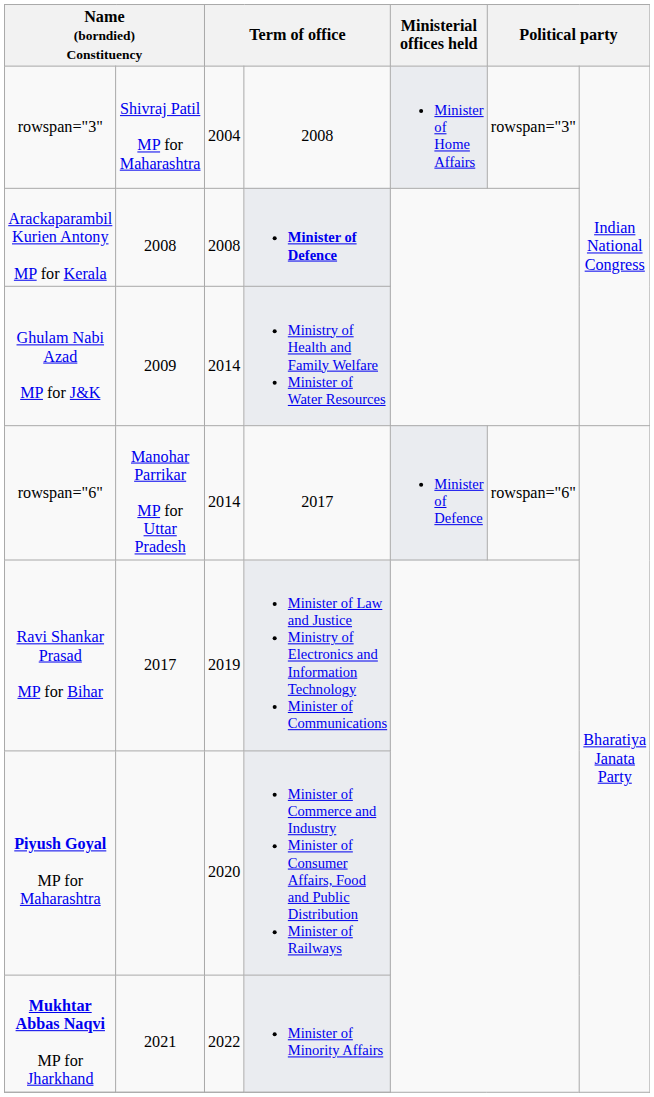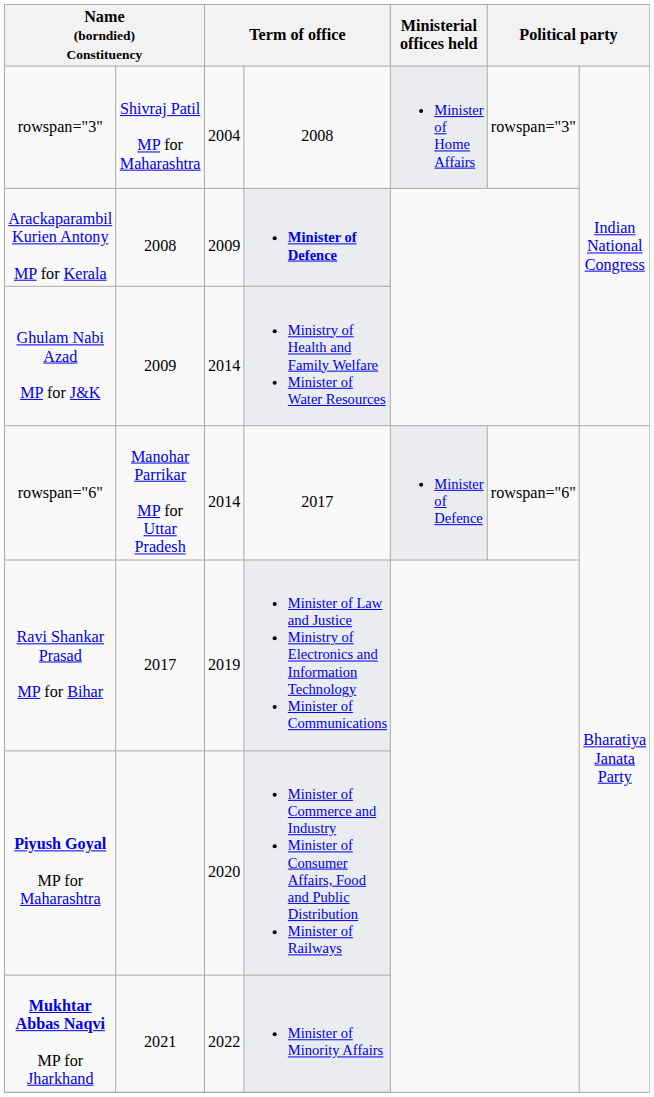(224, 246) 2008 -> (224, 246) 2009
